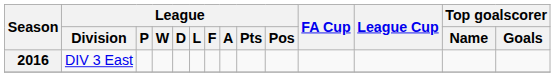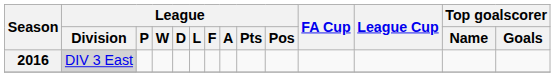(99, 60) no background -> (99, 60) lightgrey background
